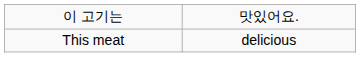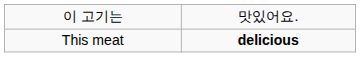(269, 40) normal -> (268, 40) bold
